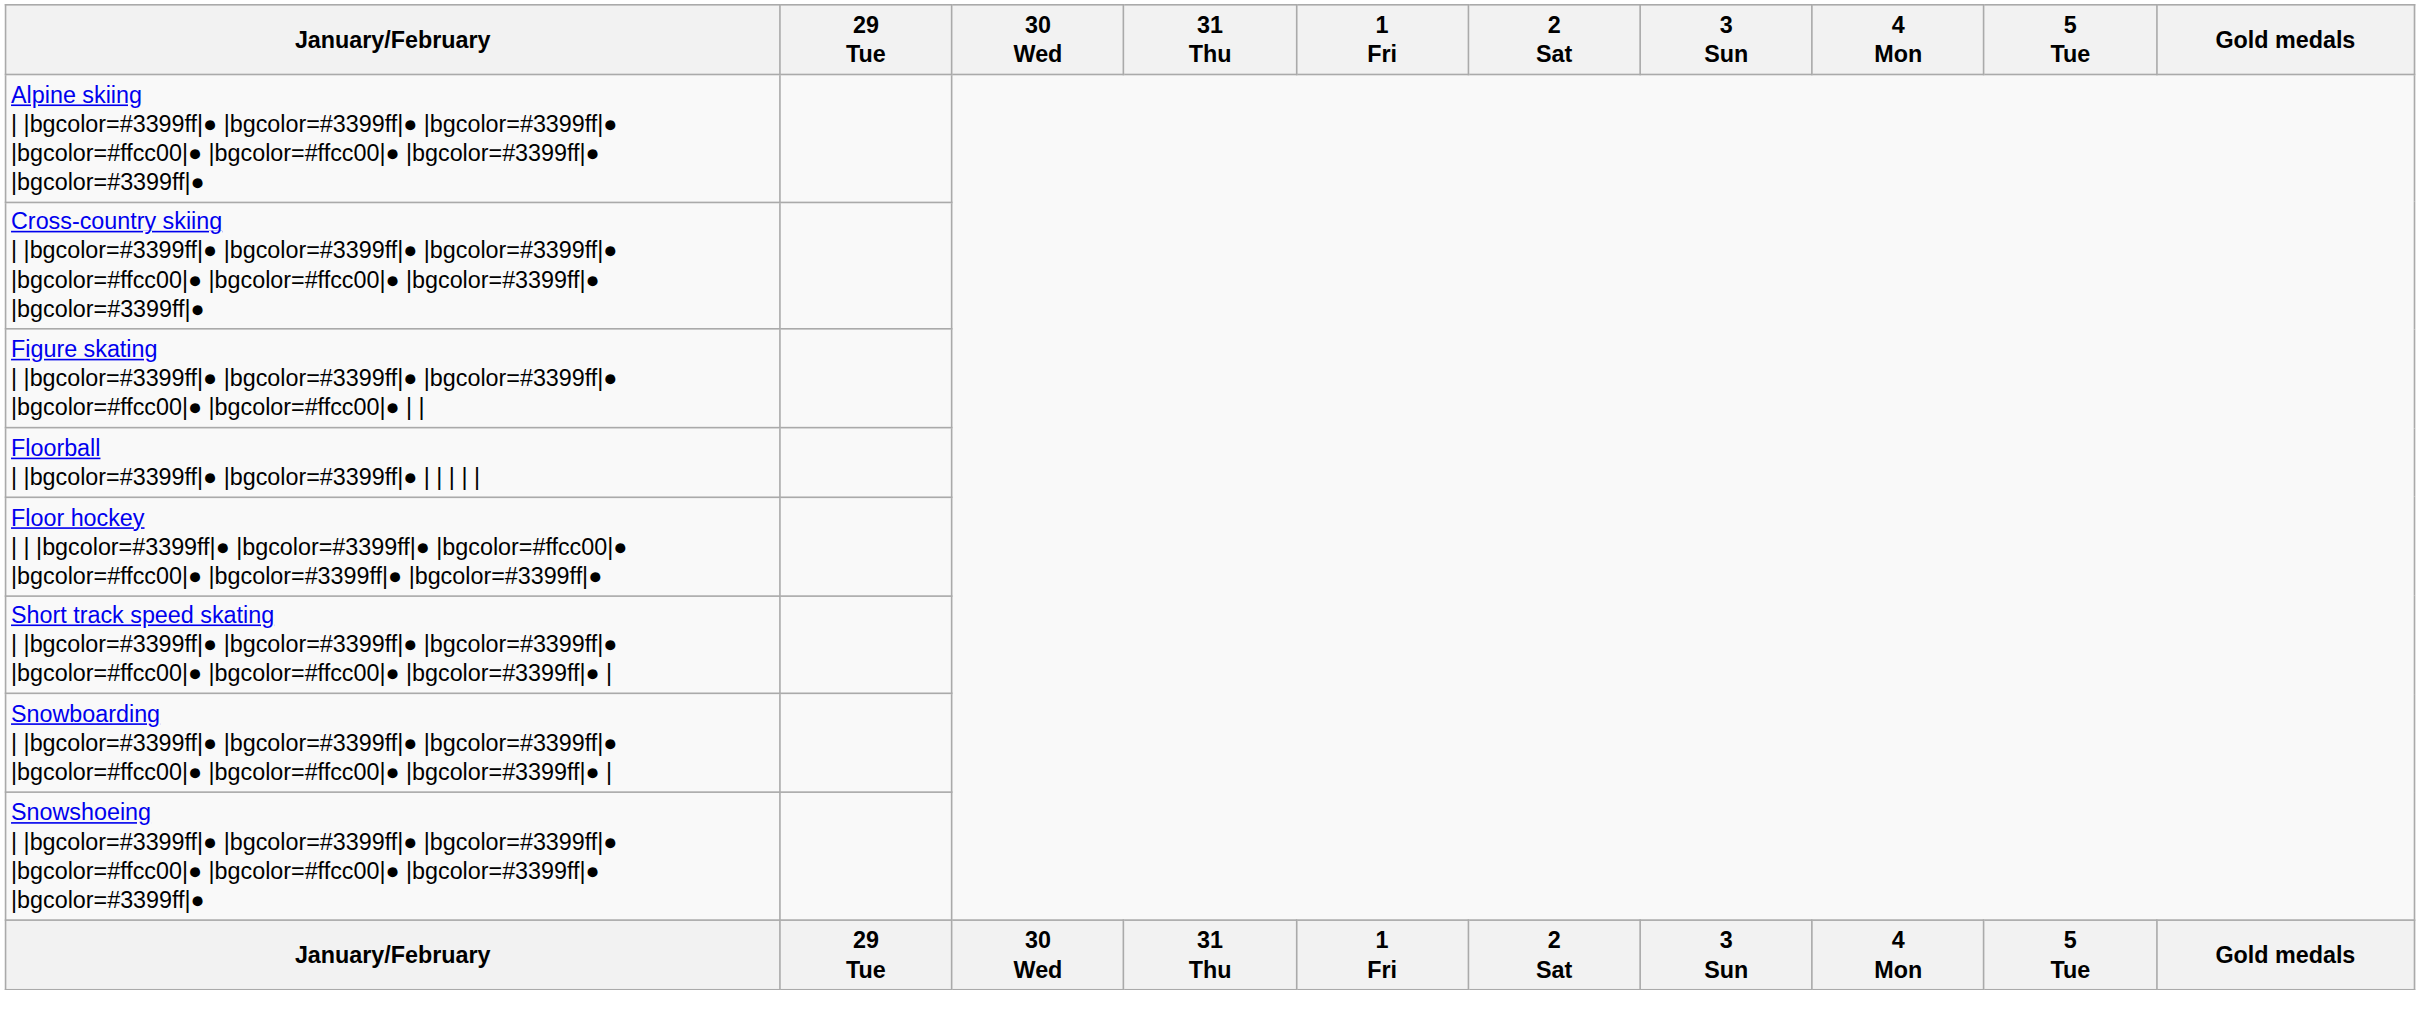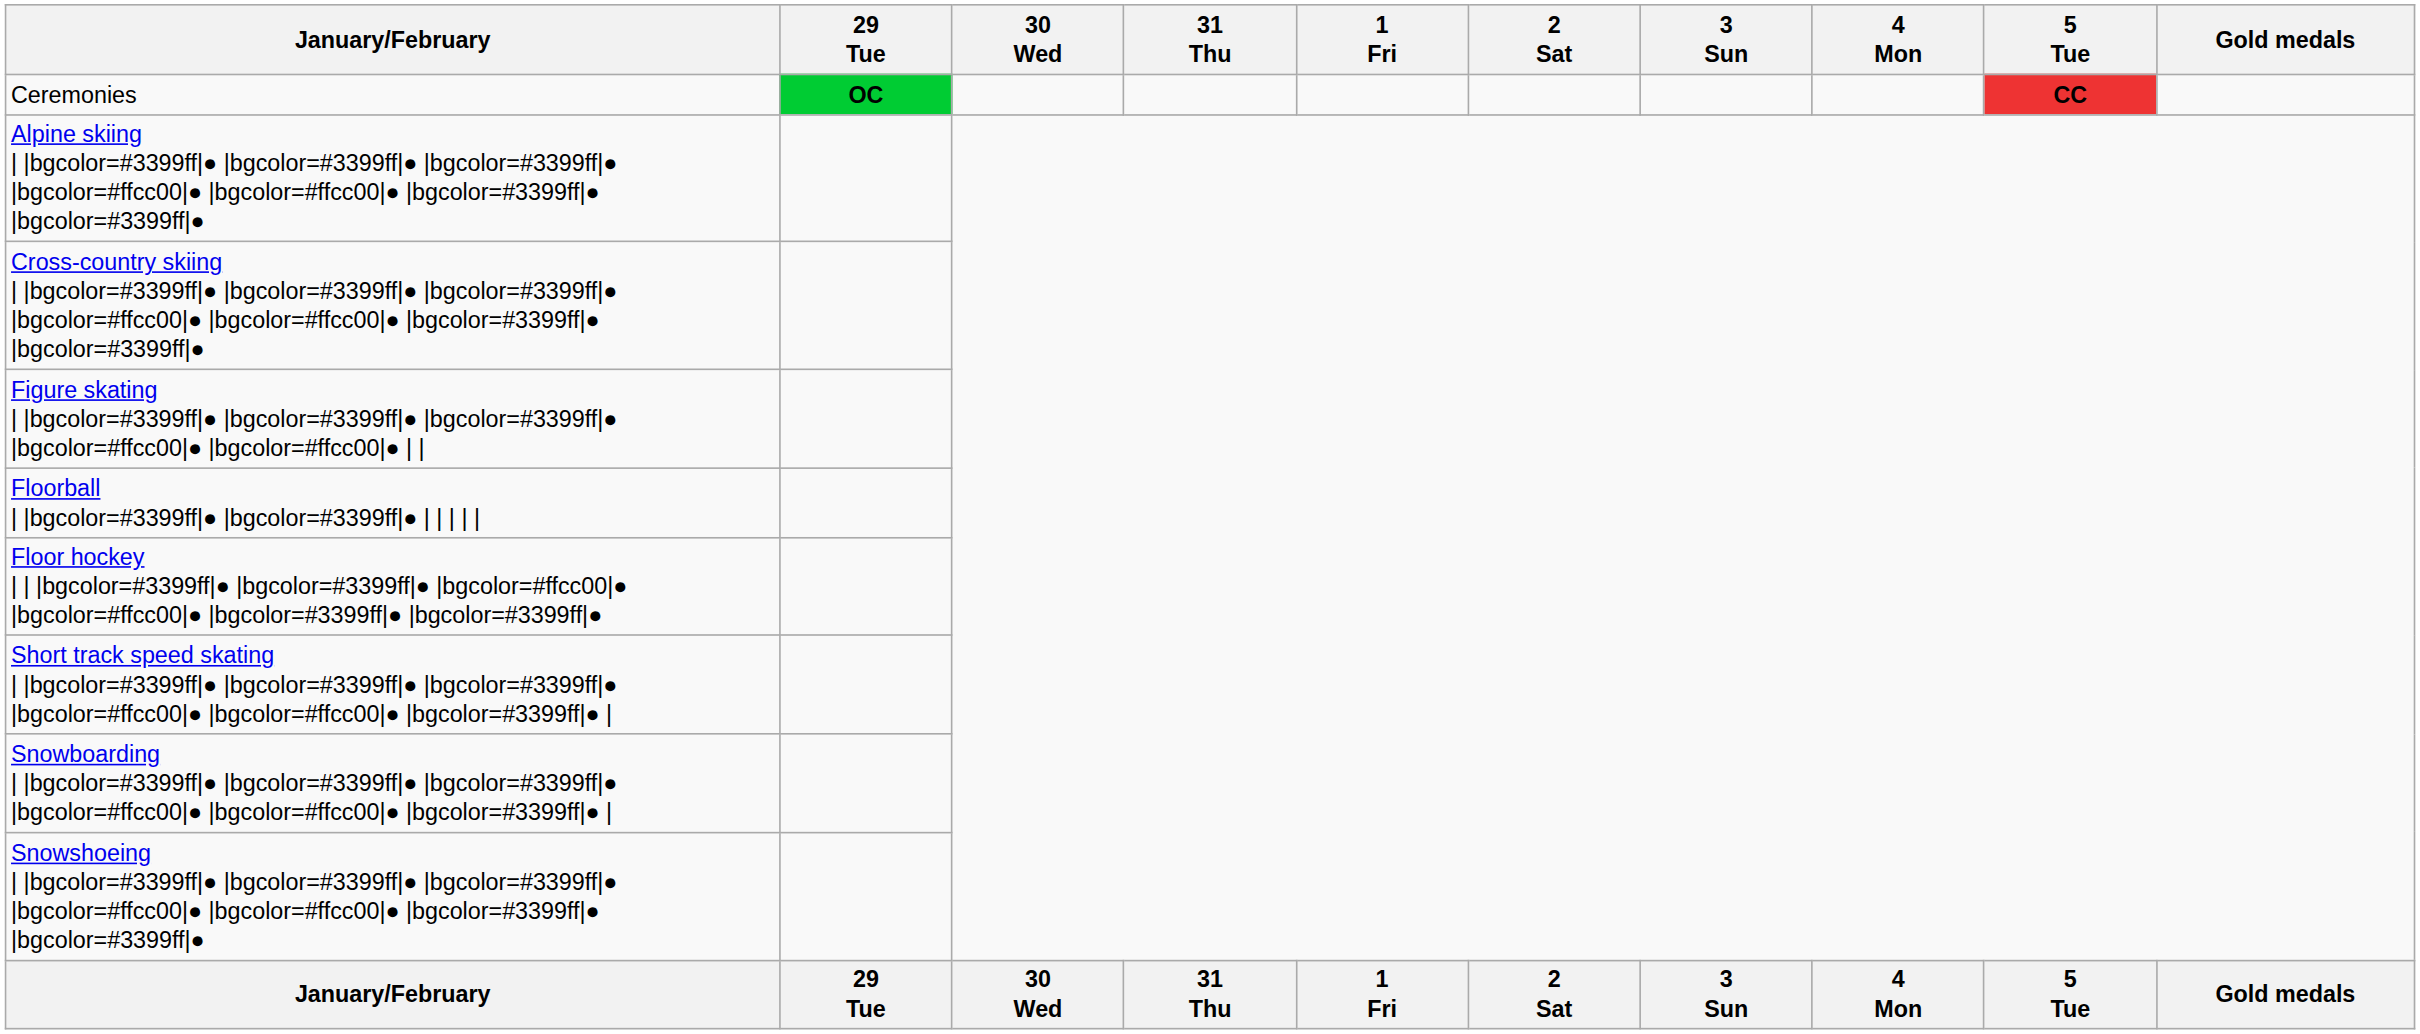+ row: (74, 94)
